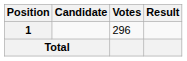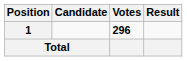(121, 30) normal -> (121, 30) bold
